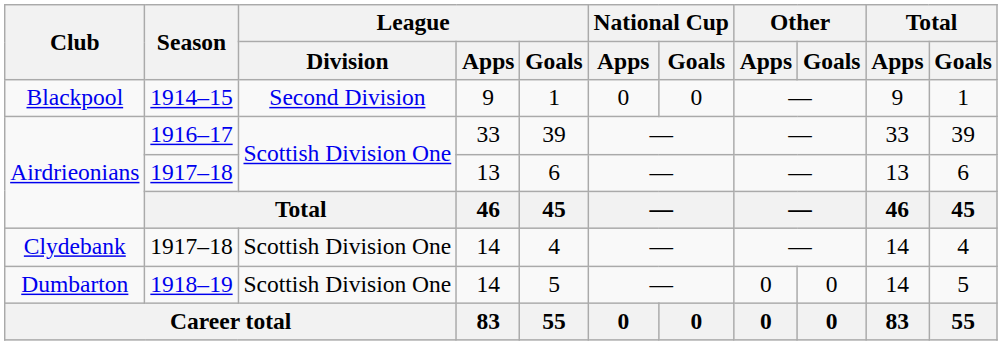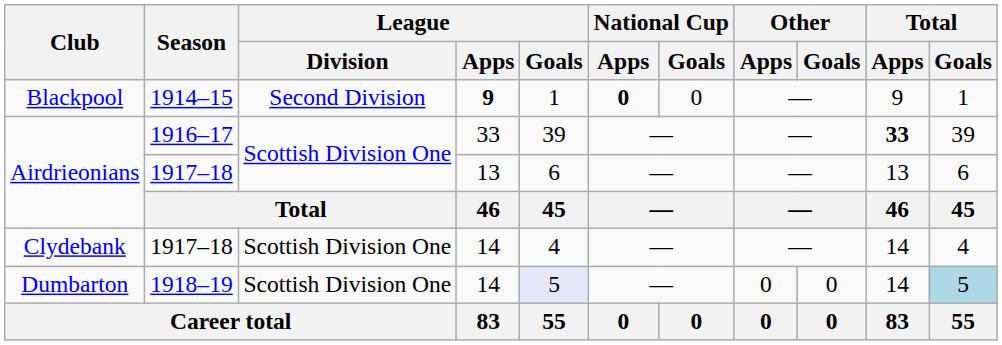(488, 97) normal -> (488, 97) bold
(623, 97) normal -> (623, 97) bold
(897, 135) normal -> (897, 135) bold
(554, 284) no background -> (554, 284) lavender background
(963, 284) no background -> (963, 284) lightblue background
